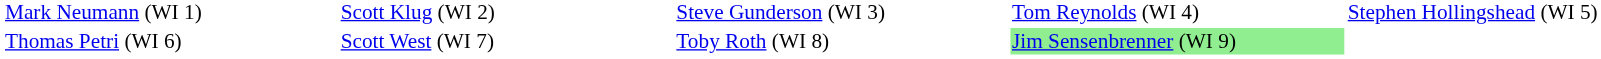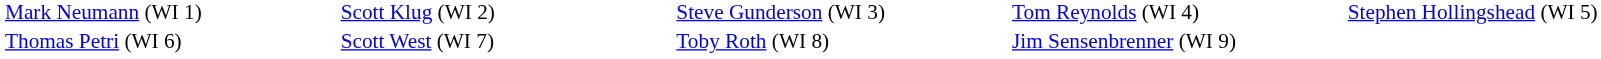(1124, 41) lightgreen background -> (1124, 41) no background
